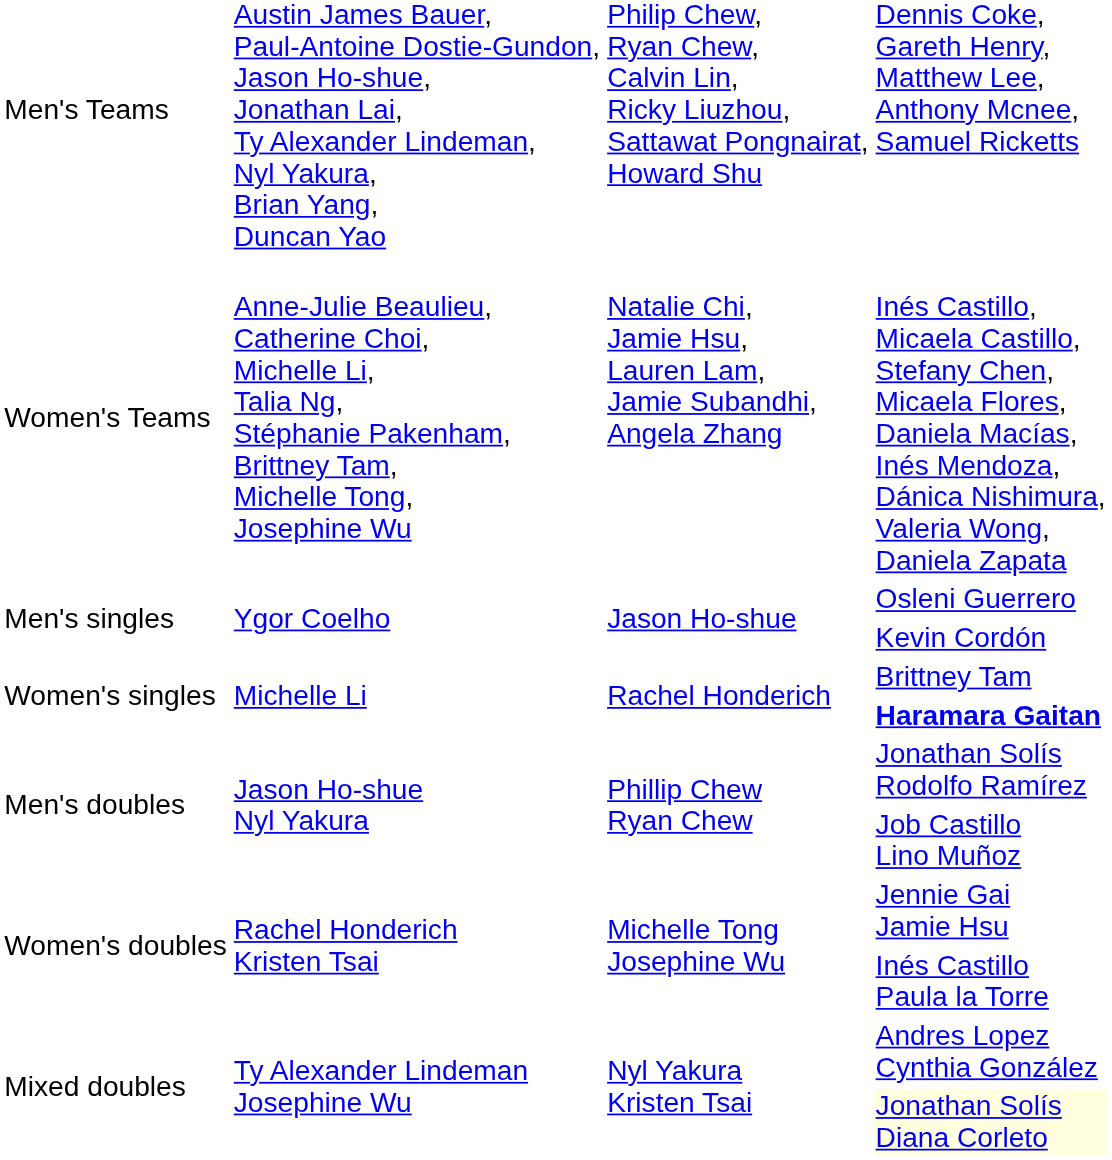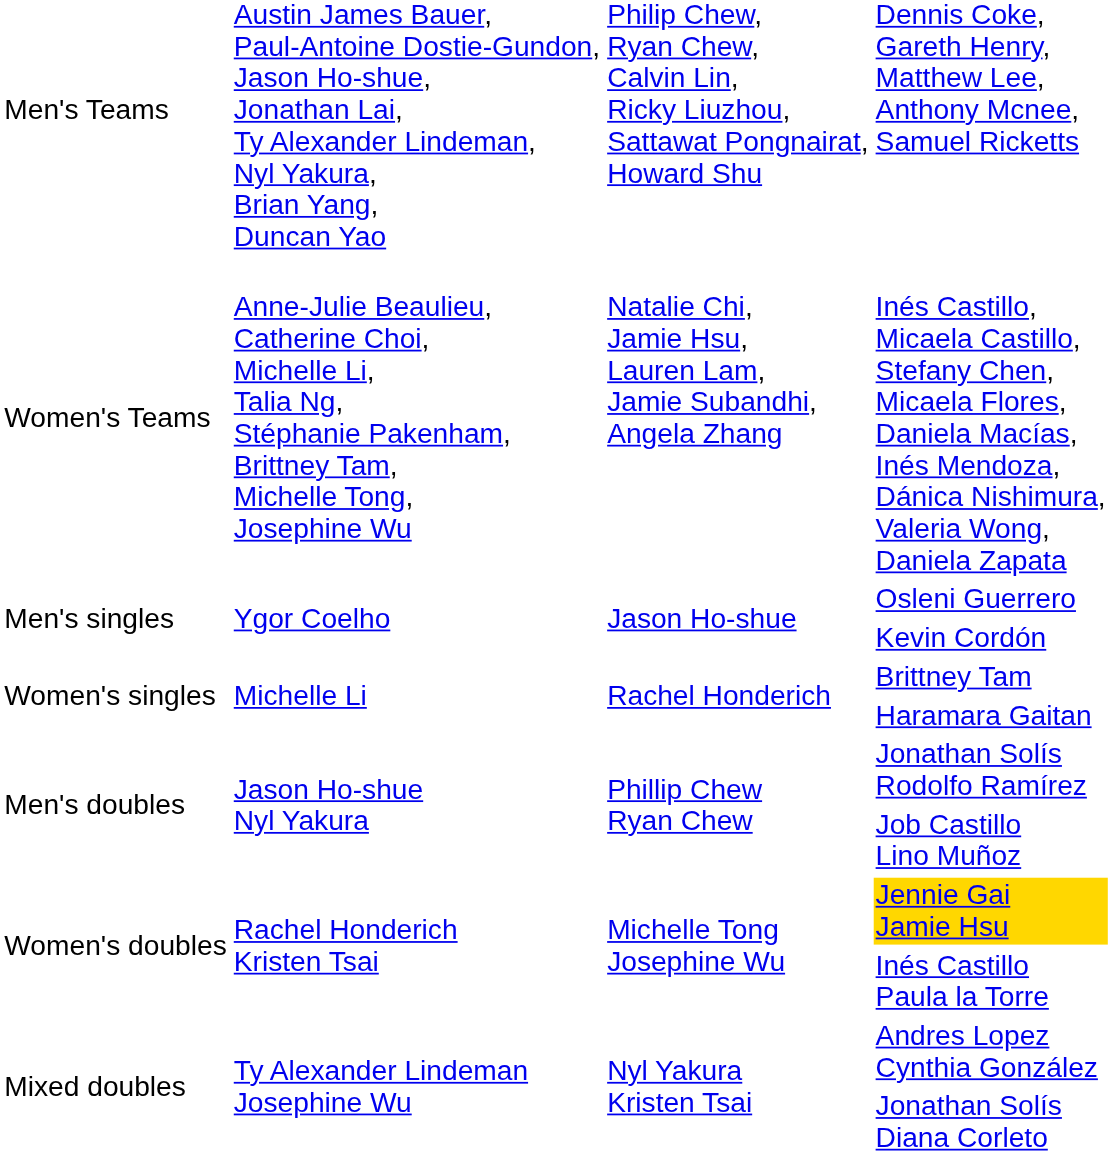(988, 715) bold -> (984, 715) normal
(943, 910) no background -> (943, 910) gold background
(969, 1121) lightyellow background -> (969, 1121) no background
